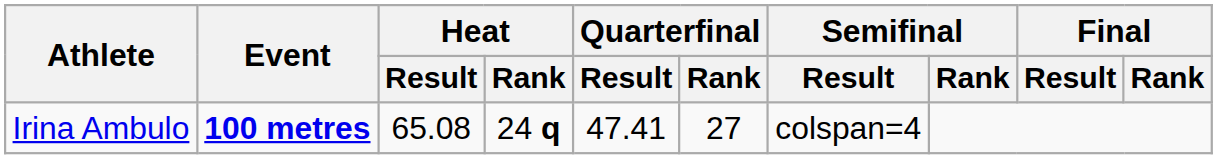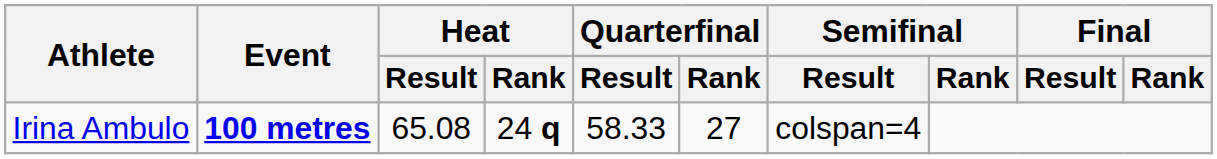(626, 128) 47.41 -> (626, 128) 58.33
